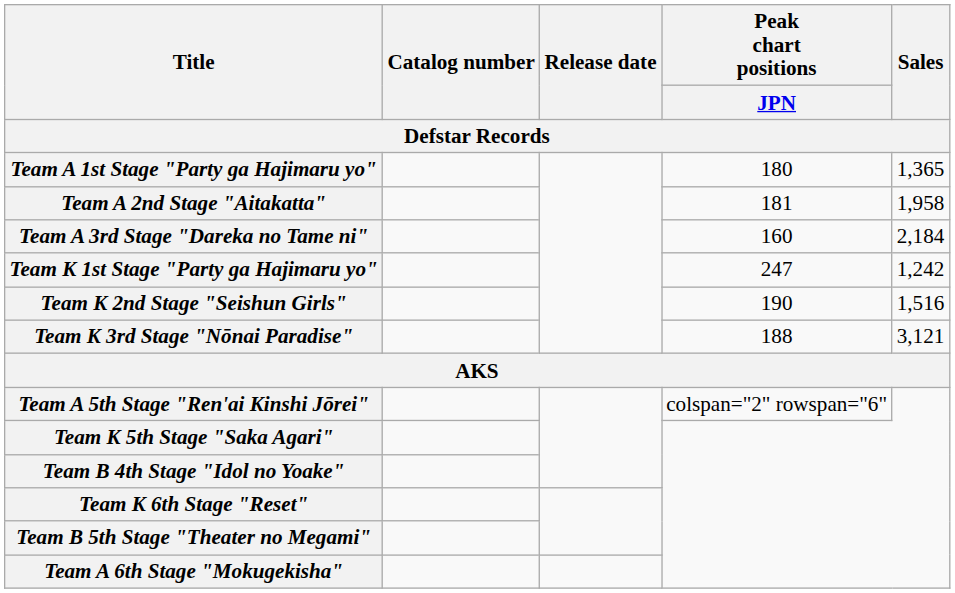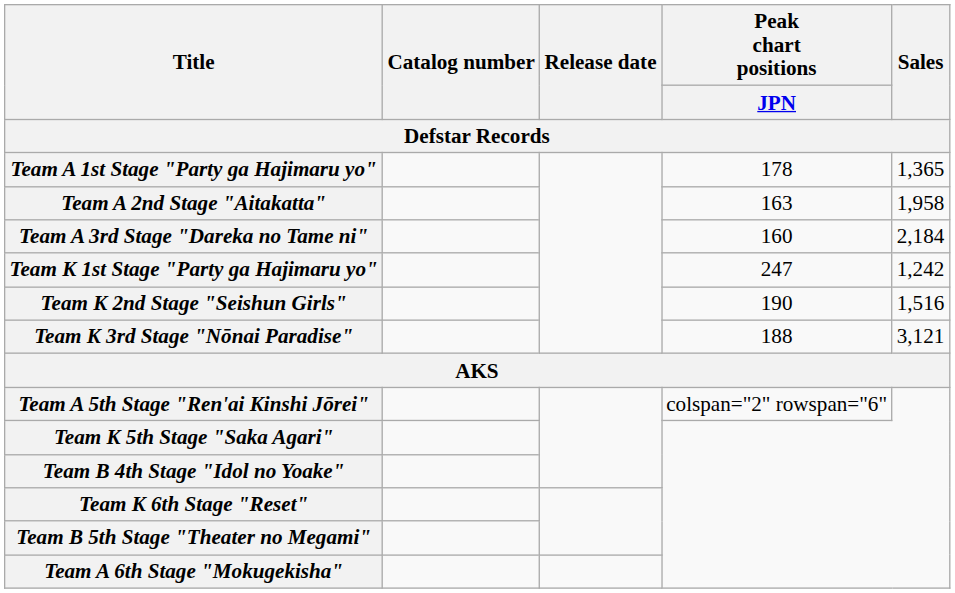(777, 169) 180 -> (777, 169) 178
(777, 202) 181 -> (777, 202) 163
